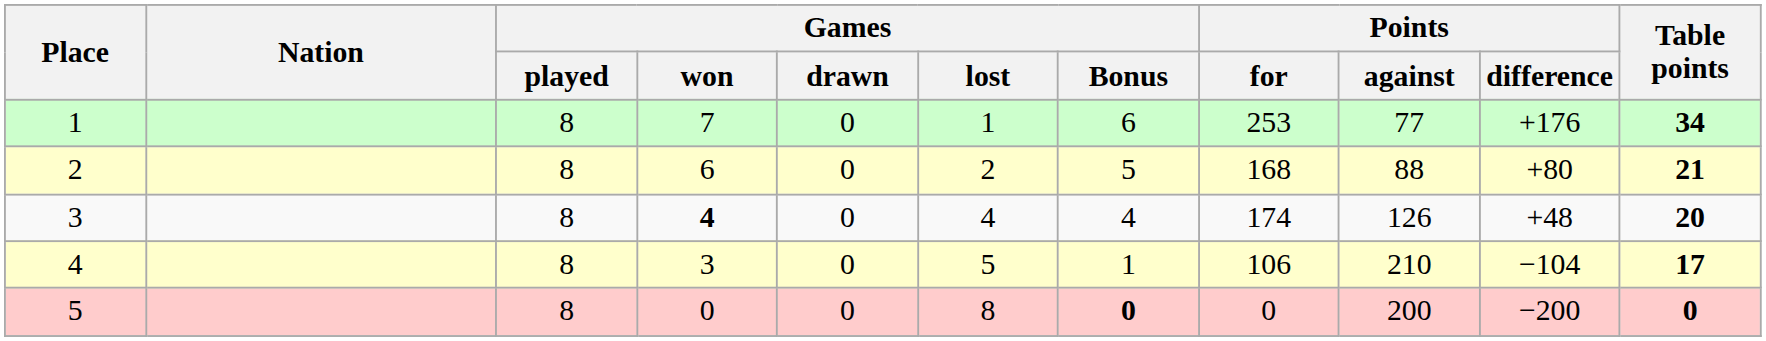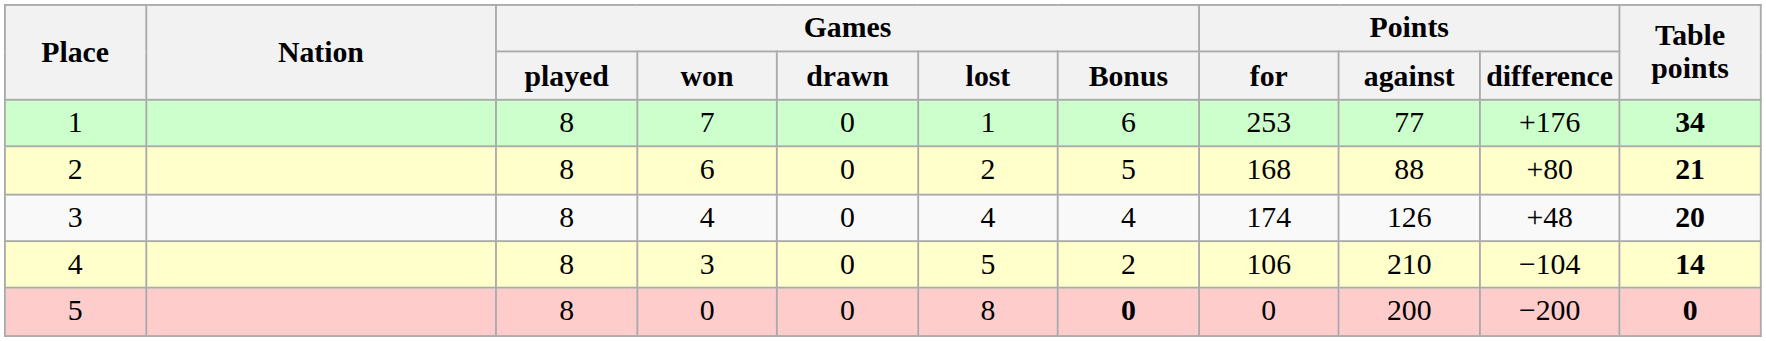(707, 216) bold -> (707, 216) normal
(1128, 264) 1 -> (1128, 264) 2
(1690, 264) 17 -> (1690, 264) 14
